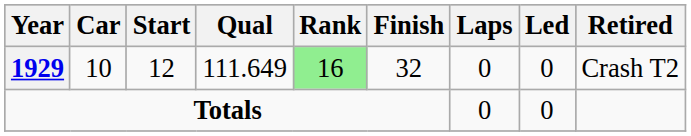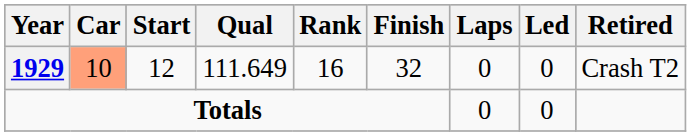(98, 67) no background -> (98, 67) lightsalmon background
(330, 67) lightgreen background -> (330, 67) no background
